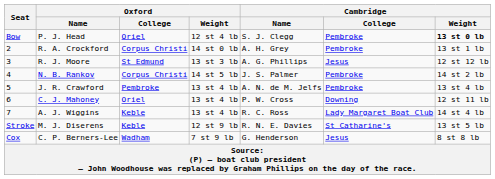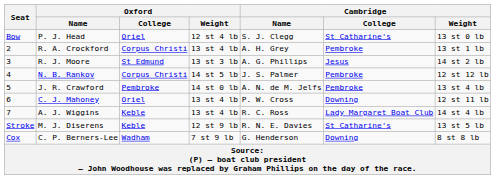(344, 36) Pembroke -> (358, 36) St Catharine's
(460, 36) bold -> (460, 36) normal
(215, 49) 14 st 0 lb -> (215, 49) 13 st 4 lb
(463, 62) 12 st 12 lb -> (460, 62) 14 st 2 lb
(460, 74) 14 st 2 lb -> (463, 74) 12 st 12 lb
(215, 87) 13 st 4 lb -> (215, 87) 14 st 0 lb
(337, 138) Jesus -> (342, 138) Downing
